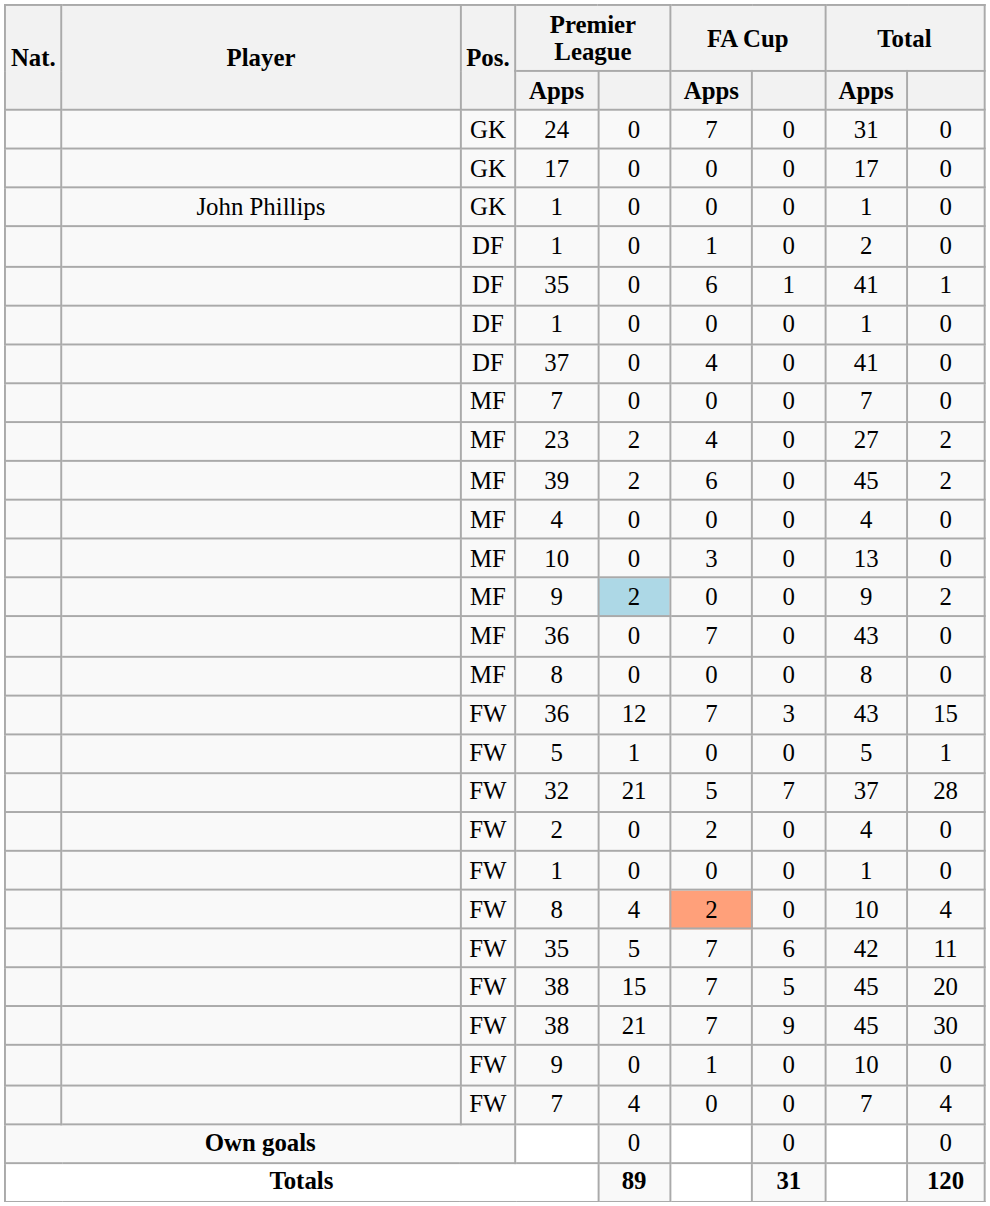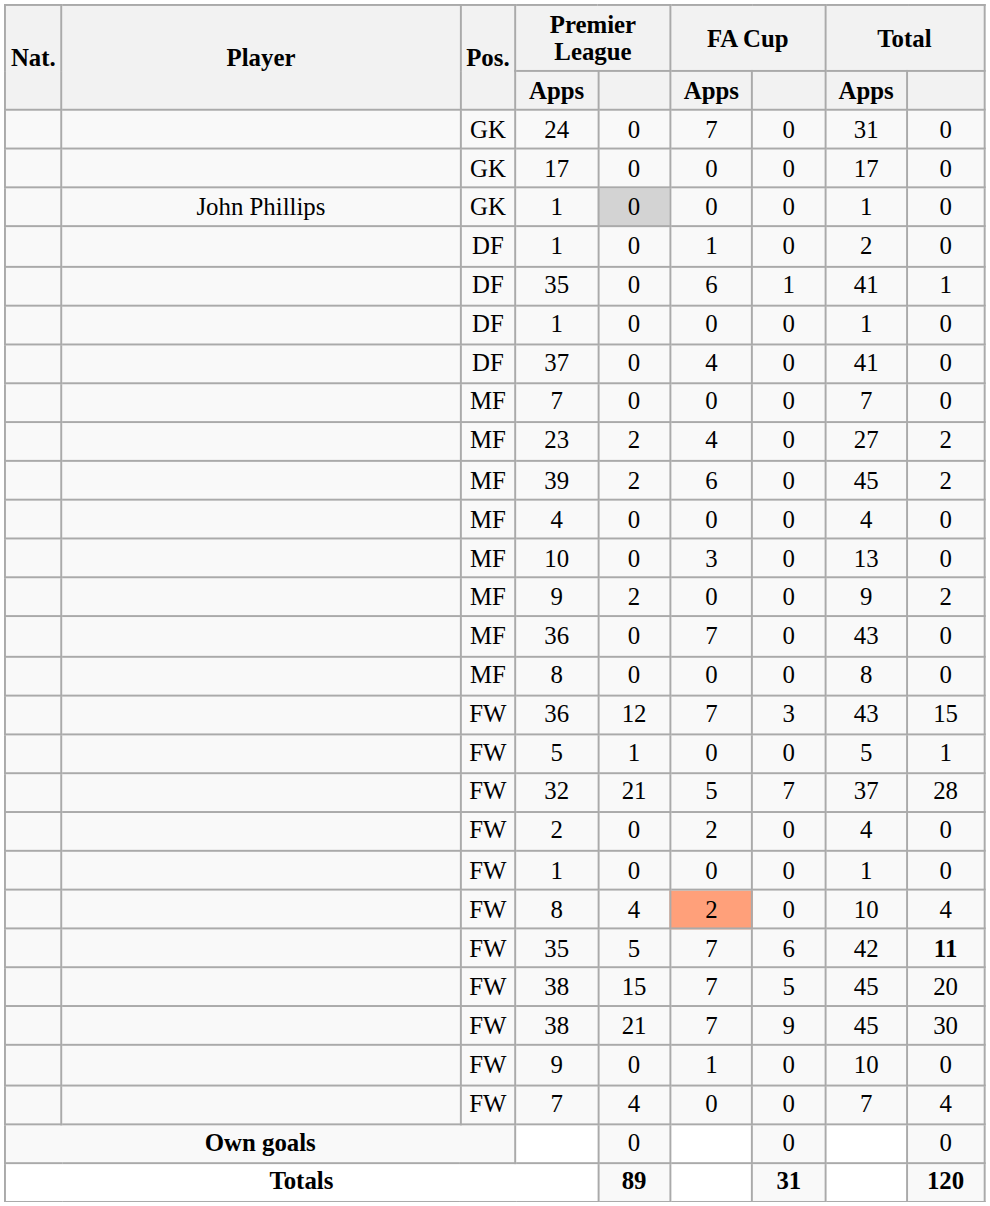(634, 207) no background -> (634, 207) lightgrey background
(634, 597) lightblue background -> (634, 597) no background
(946, 948) normal -> (946, 948) bold
